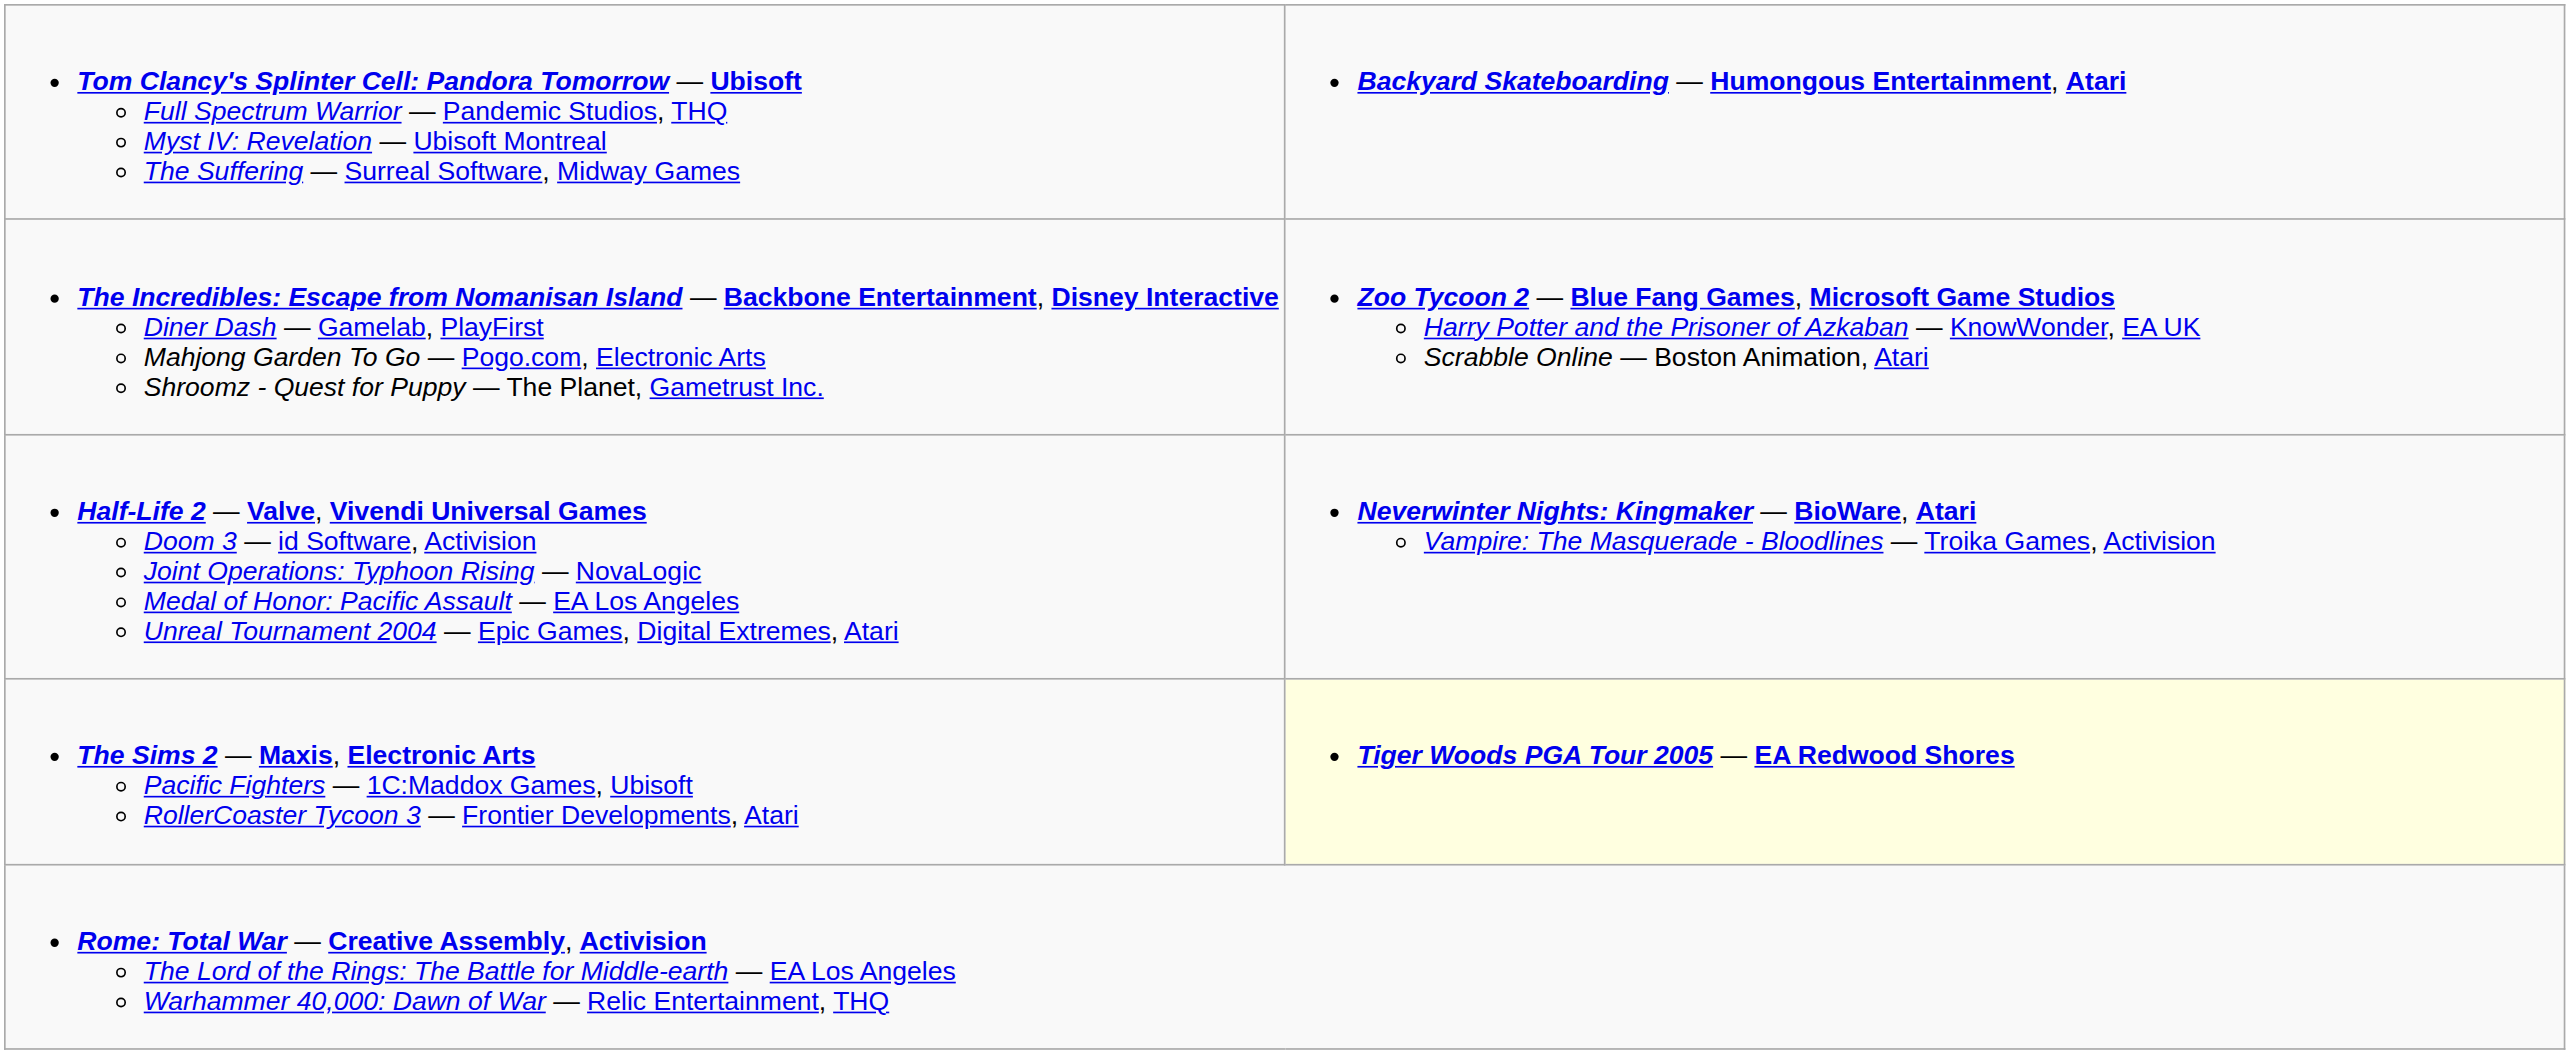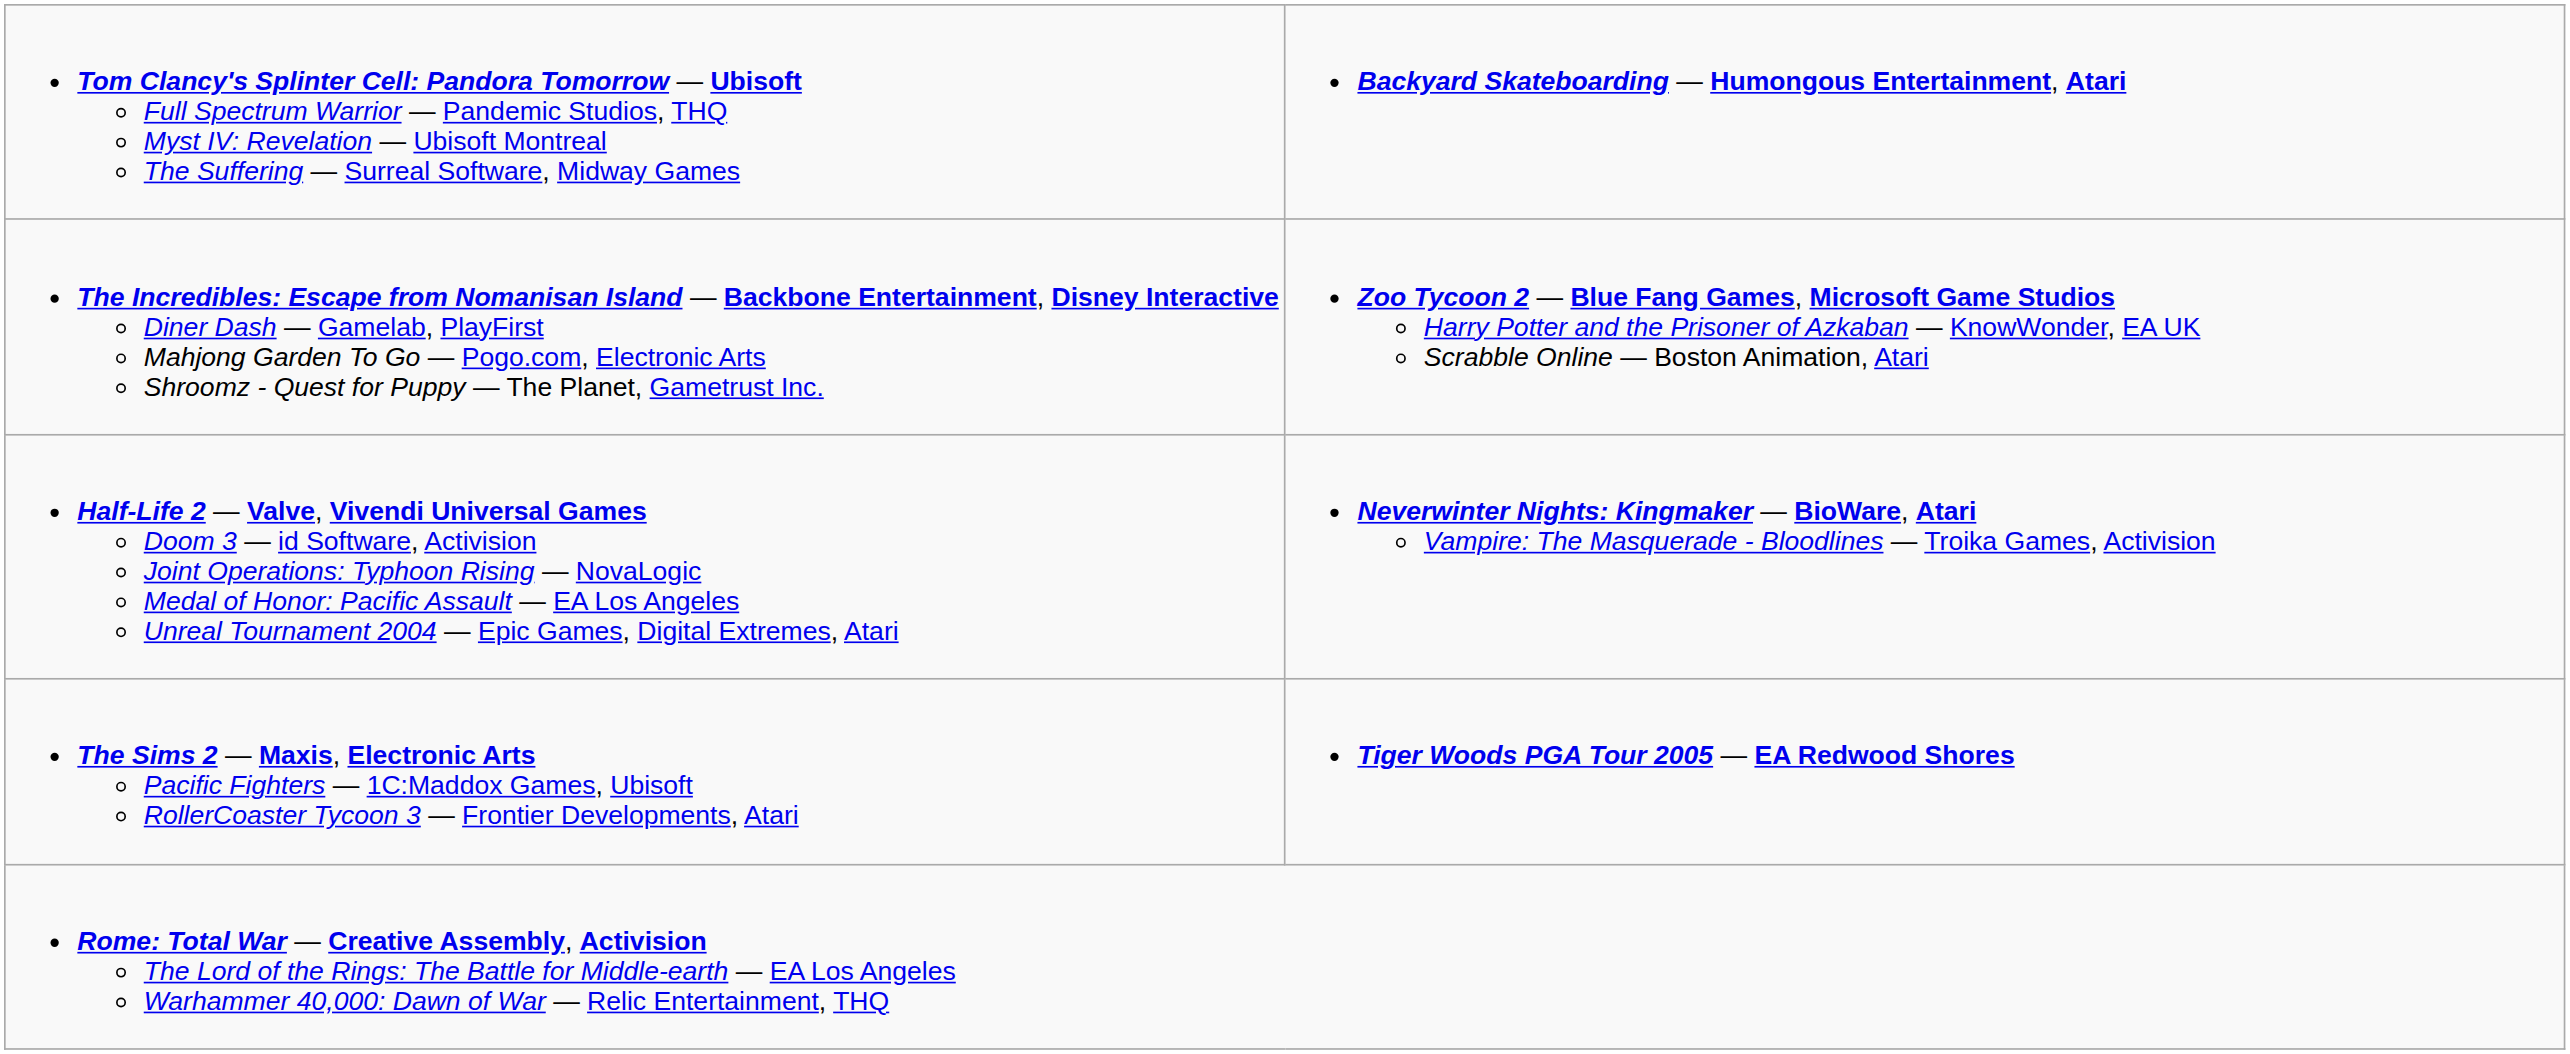(1925, 756) lightyellow background -> (1925, 756) no background
